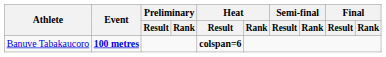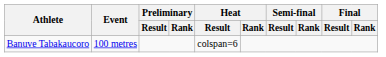(116, 44) bold -> (115, 44) normal
(220, 44) bold -> (218, 44) normal
